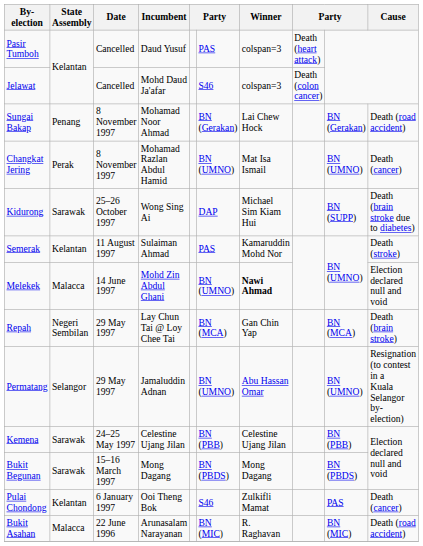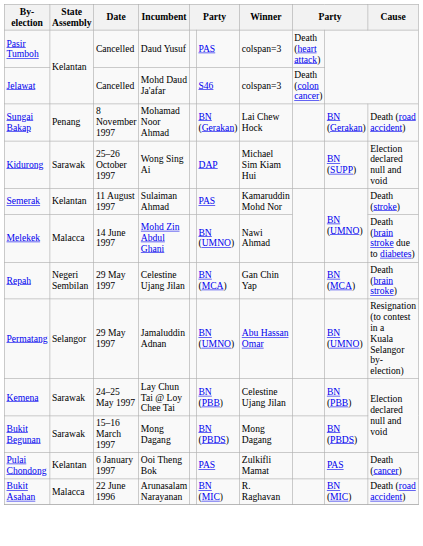- row: (25, 164)
(392, 212) Death (brain stroke due to diabetes) -> (386, 164) Election declared null and void
(257, 286) bold -> (256, 238) normal
(386, 286) Election declared null and void -> (392, 238) Death (brain stroke due to diabetes)
(161, 328) Lay Chun Tai @ Loy Chee Tai -> (163, 280) Celestine Ujang Jilan
(163, 439) Celestine Ujang Jilan -> (161, 397) Lay Chun Tai @ Loy Chee Tai
(206, 502) S46 -> (207, 465) PAS
